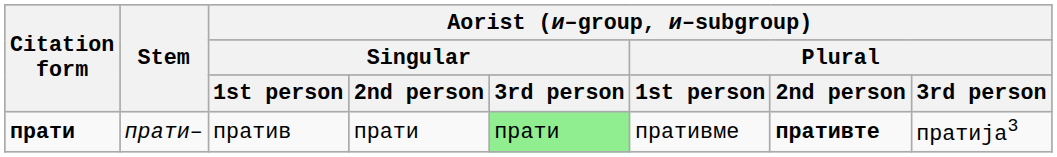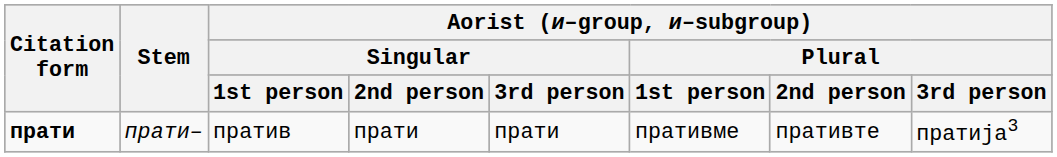(527, 131) lightgreen background -> (527, 131) no background
(828, 131) bold -> (828, 131) normal
